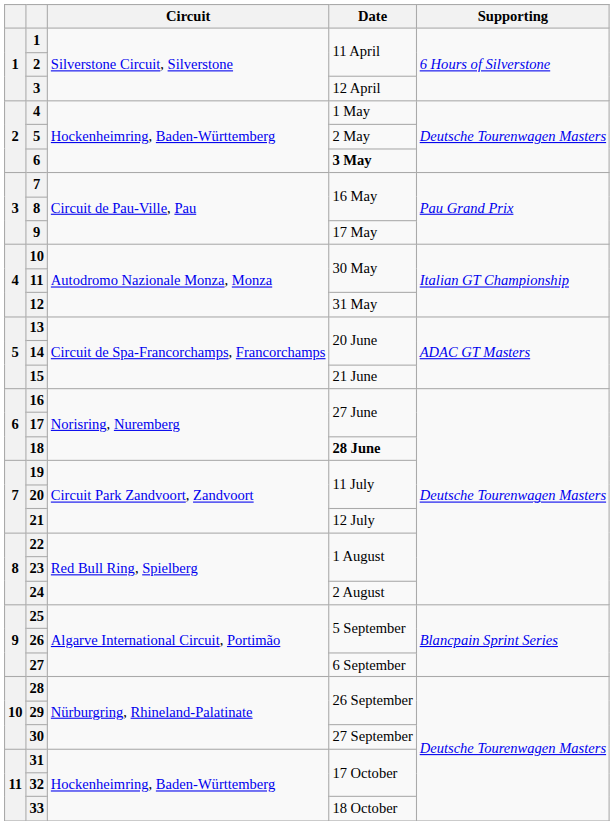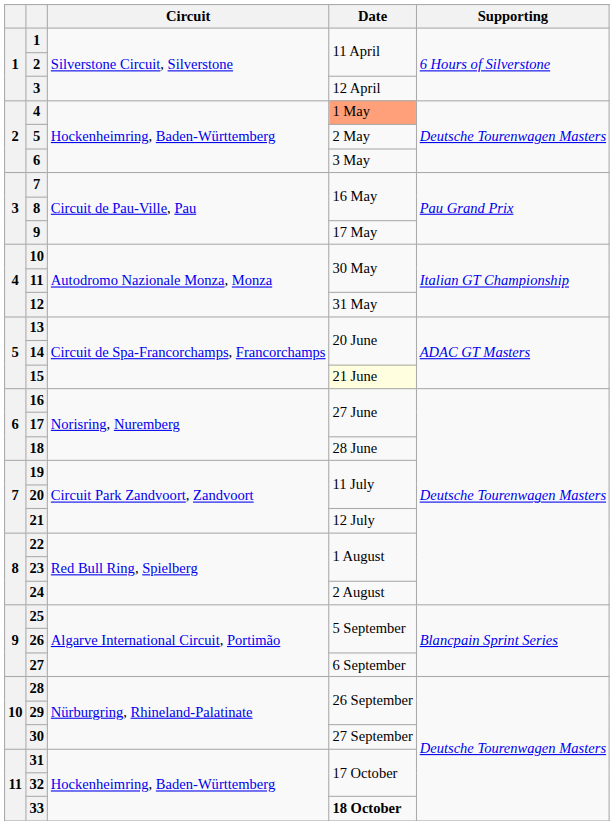(351, 112) no background -> (351, 112) lightsalmon background
(352, 160) bold -> (351, 160) normal
(355, 376) no background -> (355, 376) lightyellow background
(356, 448) bold -> (355, 448) normal
(365, 808) normal -> (367, 808) bold
